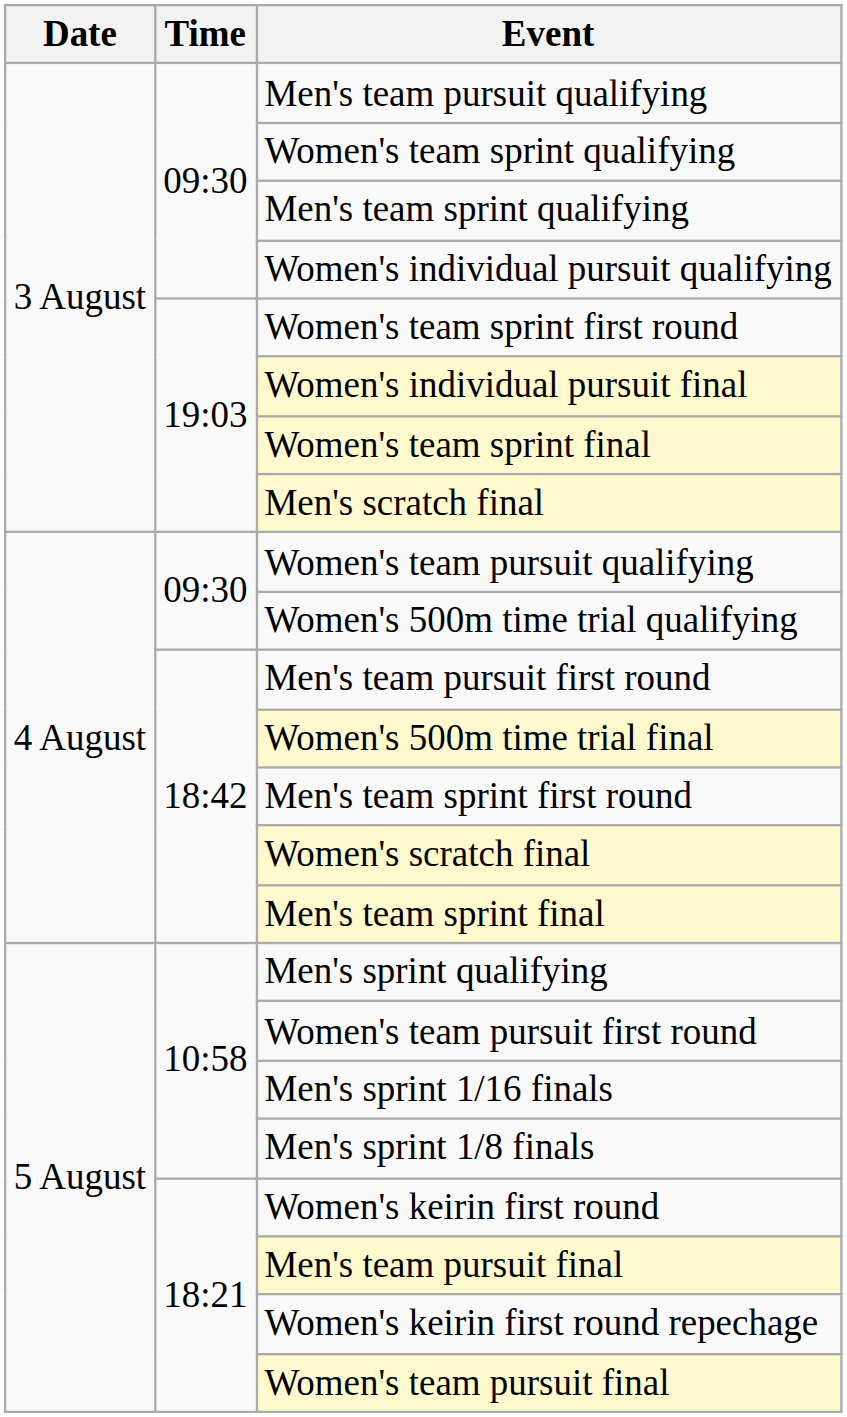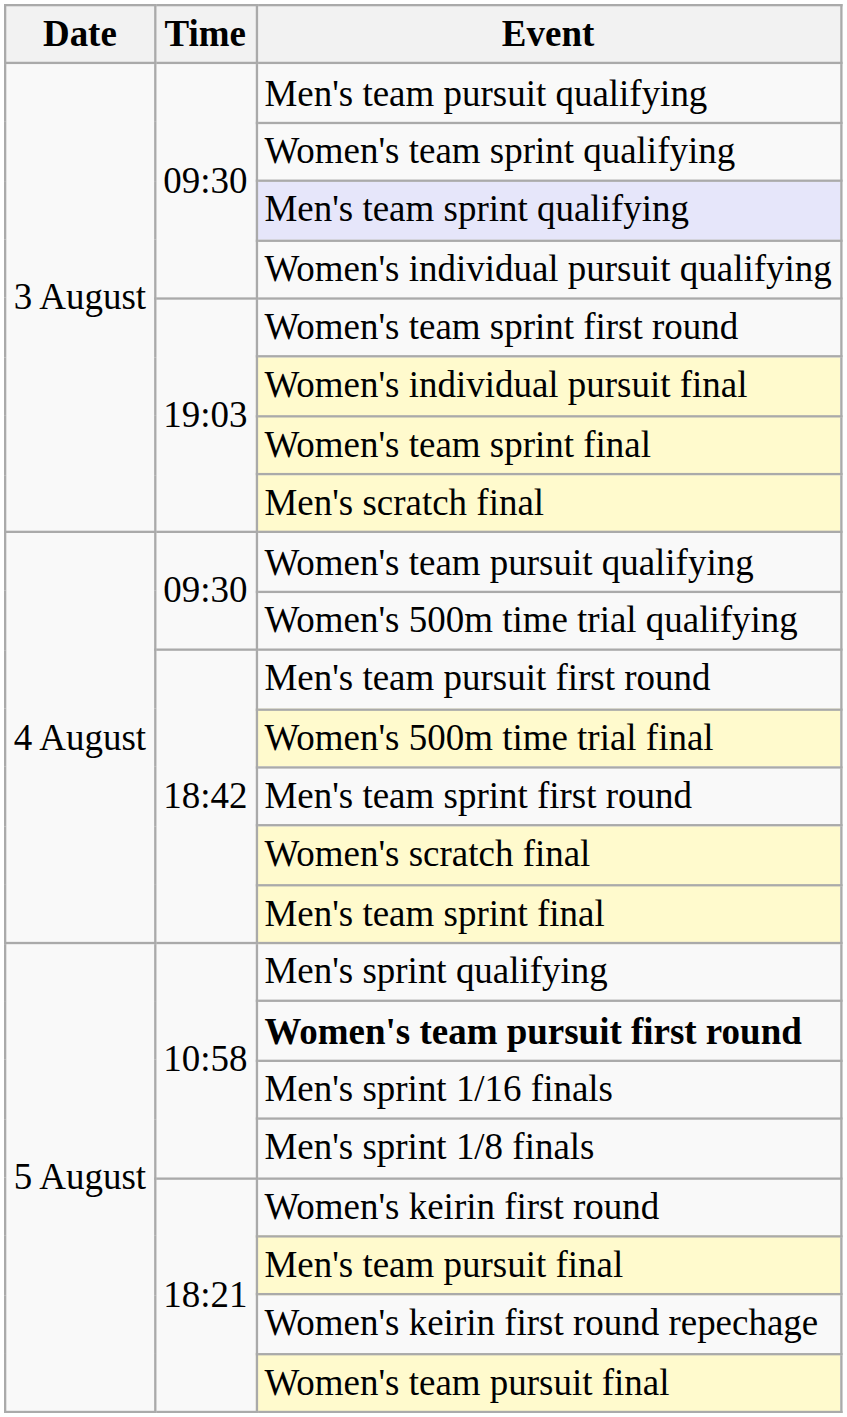(477, 209) no background -> (477, 209) lavender background
(511, 1030) normal -> (533, 1030) bold
